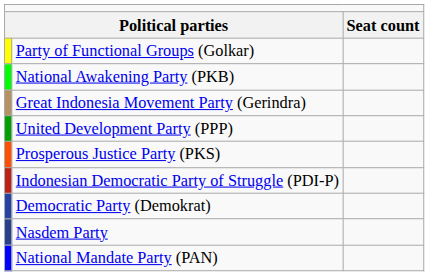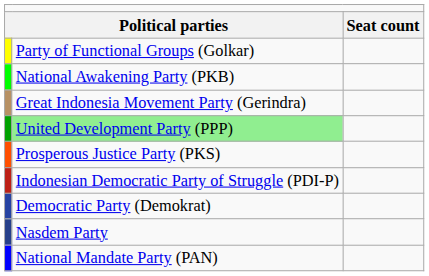(124, 128) no background -> (124, 128) lightgreen background
